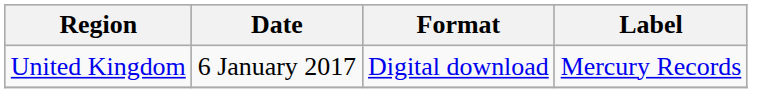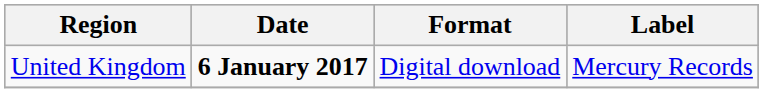(277, 66) normal -> (283, 66) bold
